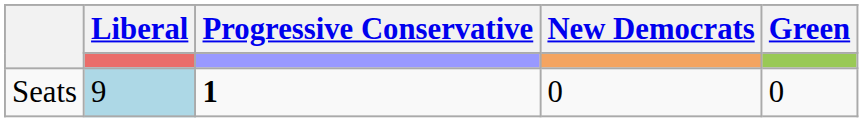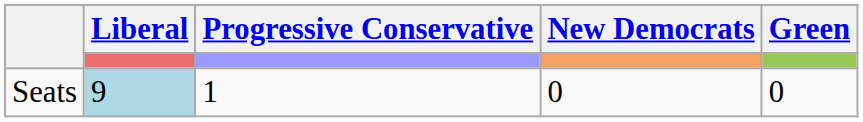(210, 91) bold -> (210, 91) normal
